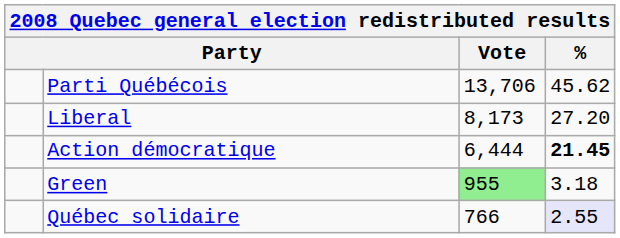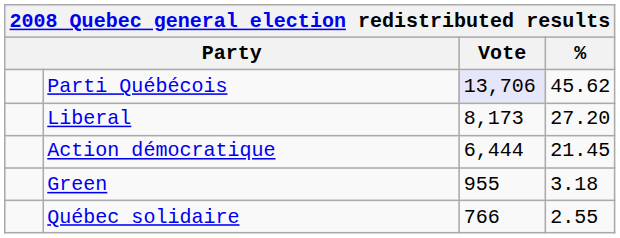(500, 86) no background -> (500, 86) lavender background
(580, 152) bold -> (580, 152) normal
(482, 184) lightgreen background -> (482, 184) no background
(574, 217) lavender background -> (574, 217) no background
